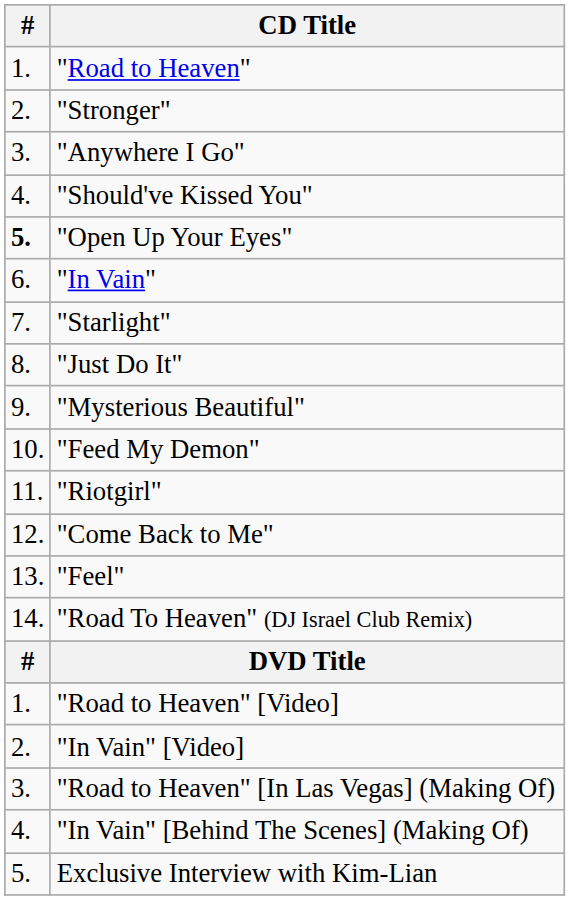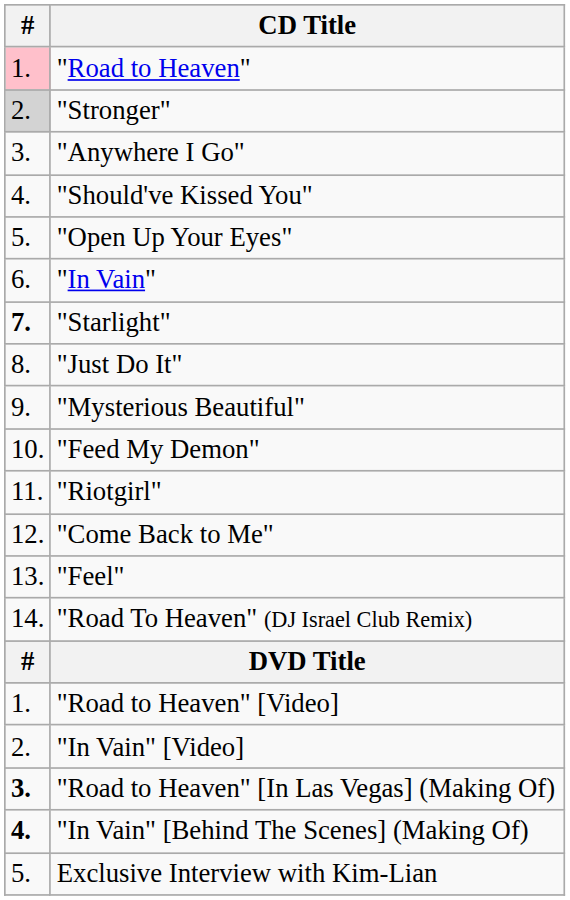(21, 68) no background -> (21, 68) pink background
(21, 110) no background -> (21, 110) lightgrey background
(21, 237) bold -> (21, 237) normal
(21, 322) normal -> (21, 322) bold
(21, 788) normal -> (21, 788) bold
(21, 830) normal -> (21, 830) bold
